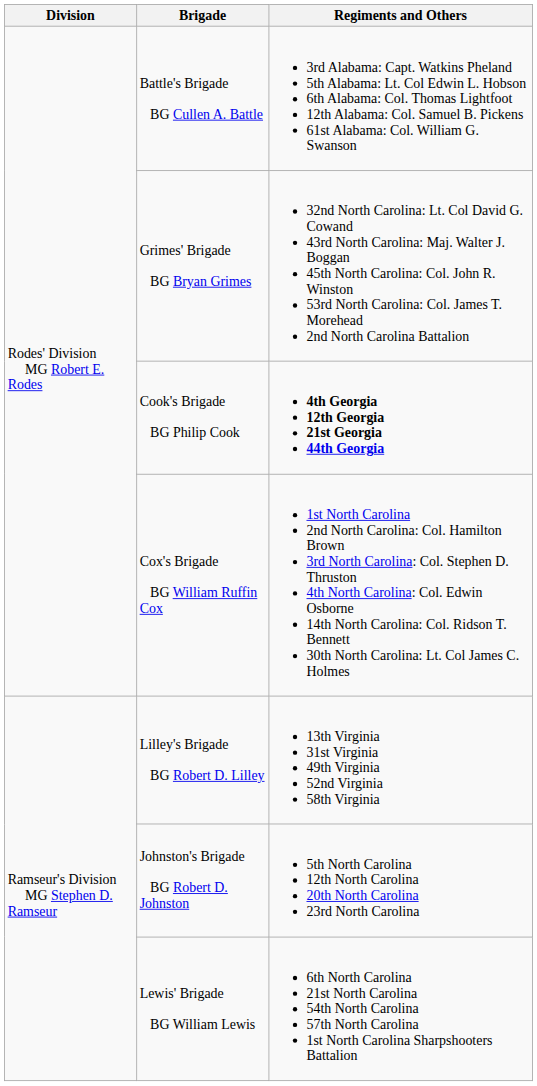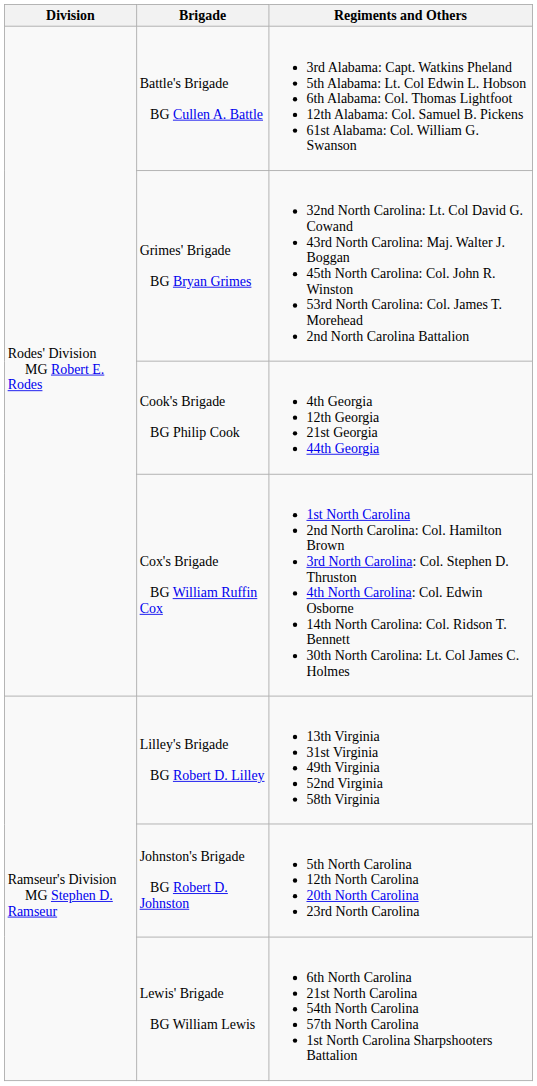(401, 425) bold -> (401, 425) normal
